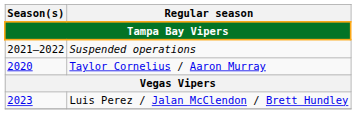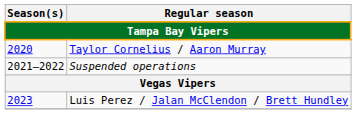rows swapped: (168, 66) <-> (133, 49)
